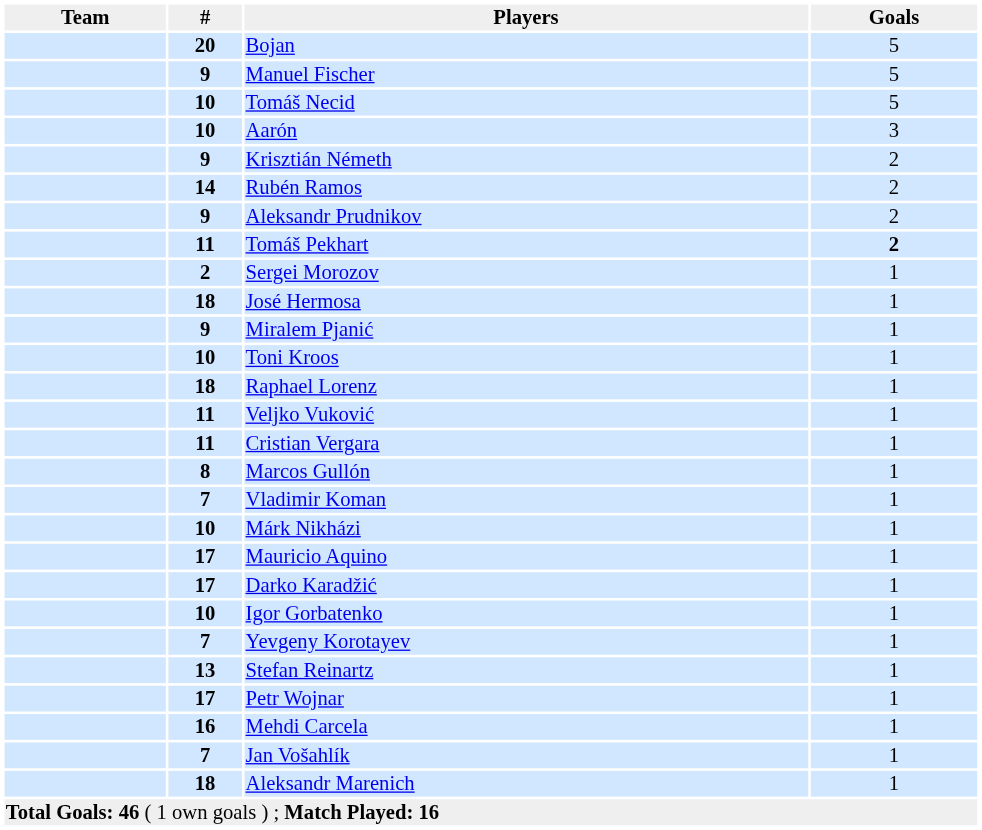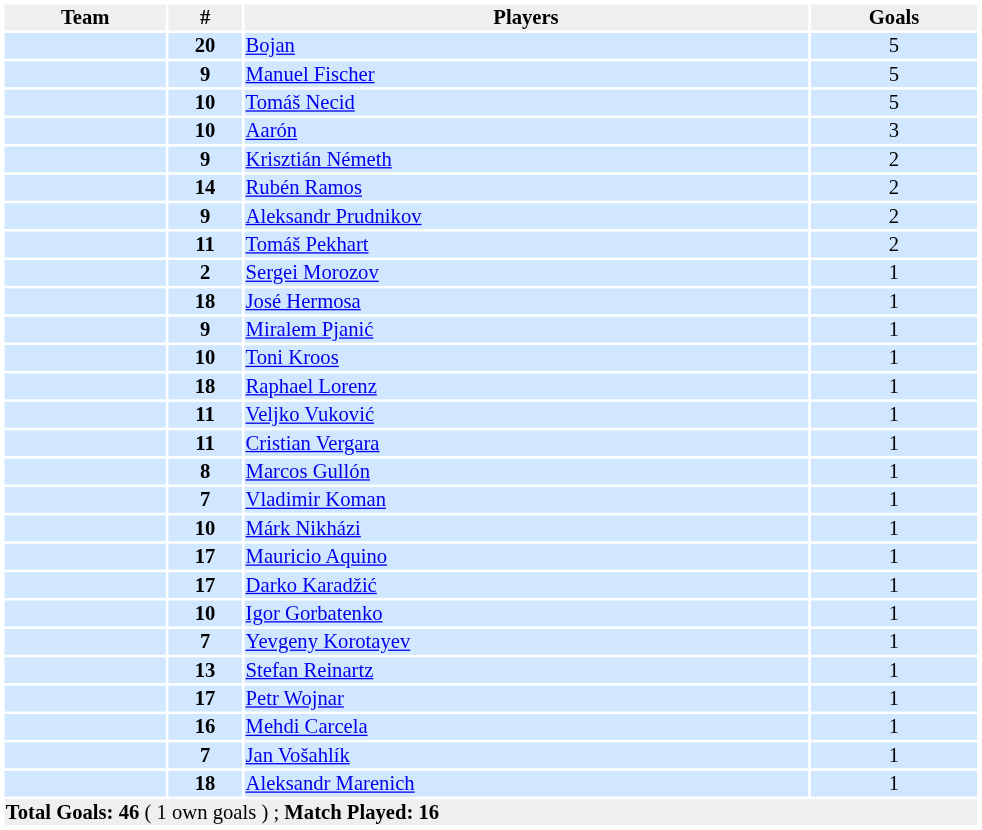(894, 244) bold -> (894, 244) normal
